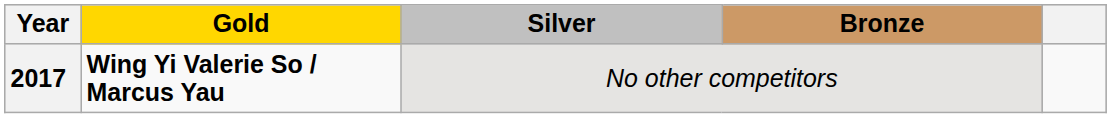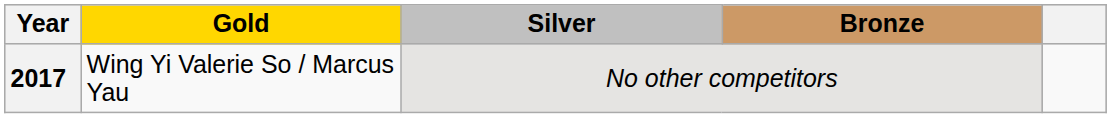(202, 77) bold -> (240, 77) normal
